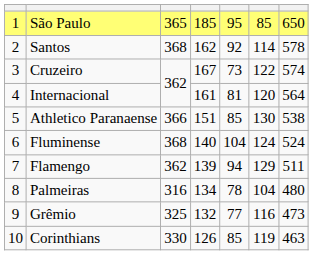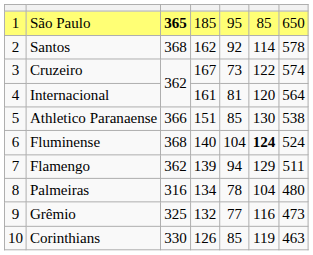(175, 23) normal -> (175, 23) bold
(264, 142) normal -> (264, 142) bold
